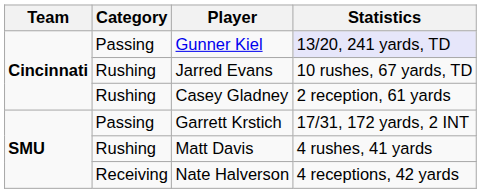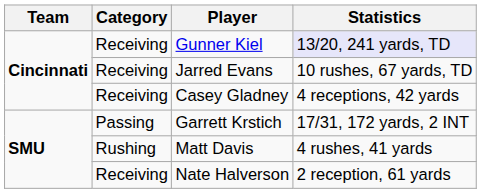(125, 44) Passing -> (132, 44) Receiving
(126, 70) Rushing -> (132, 70) Receiving
(126, 96) Rushing -> (132, 96) Receiving
(374, 96) 2 reception, 61 yards -> (378, 96) 4 receptions, 42 yards
(378, 174) 4 receptions, 42 yards -> (374, 174) 2 reception, 61 yards
